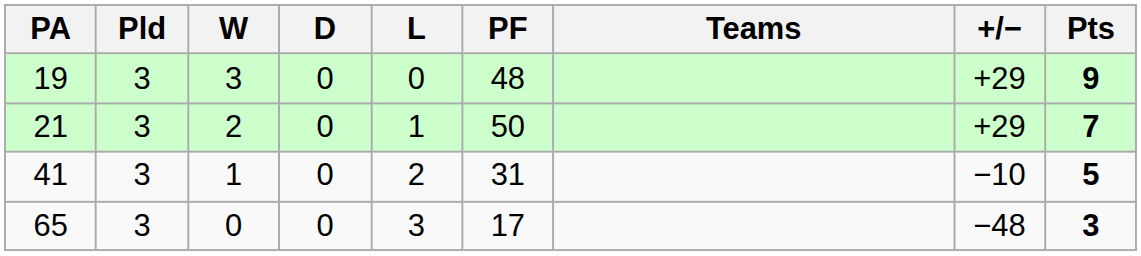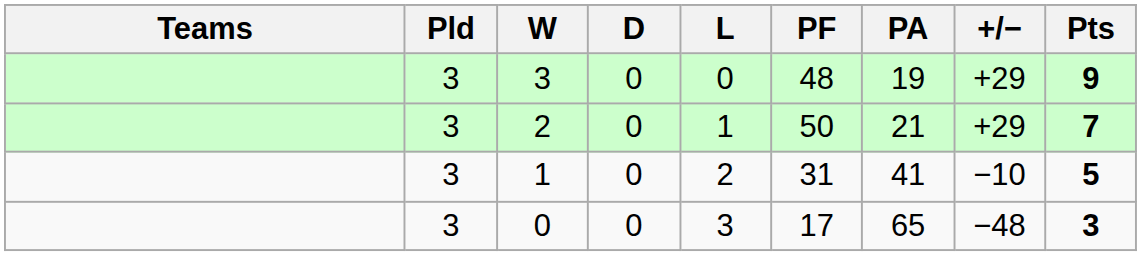columns swapped: (754, 28) <-> (51, 28)
